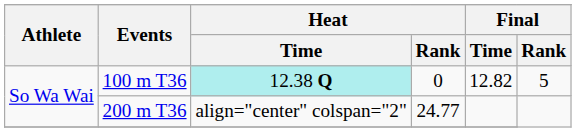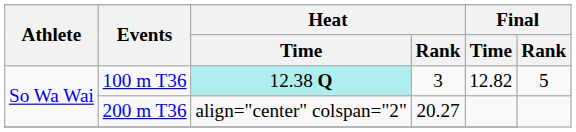(438, 80) 0 -> (438, 80) 3
(438, 111) 24.77 -> (438, 111) 20.27
